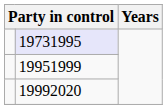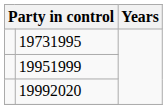(50, 41) lavender background -> (50, 41) no background
